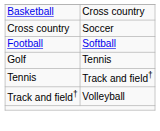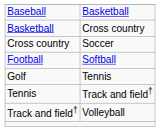+ row: (27, 12)
